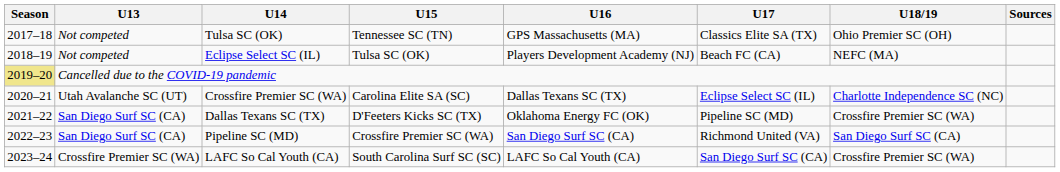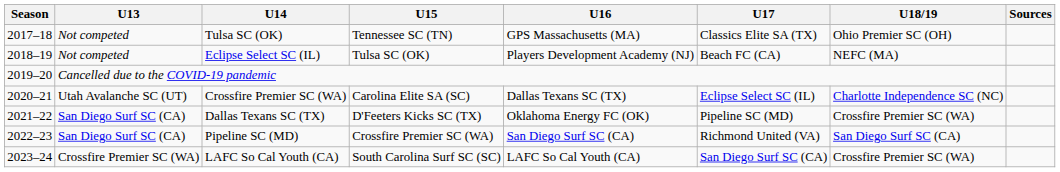(30, 75) khaki background -> (30, 75) no background
